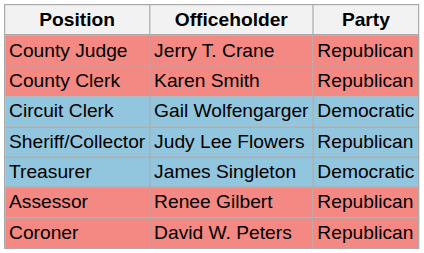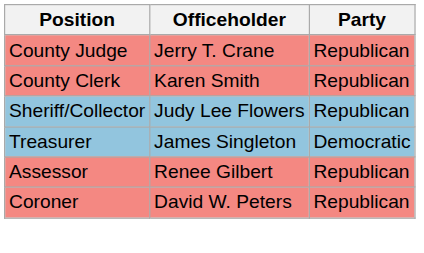- row: (61, 111)
